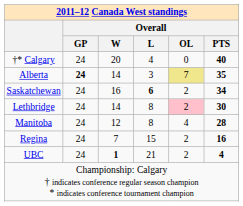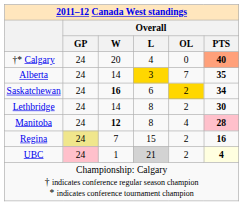(221, 59) no background -> (221, 59) lightsalmon background
(81, 75) bold -> (81, 75) normal
(151, 75) no background -> (151, 75) gold background
(186, 75) khaki background -> (186, 75) no background
(116, 91) normal -> (116, 91) bold
(151, 91) bold -> (151, 91) normal
(186, 91) no background -> (186, 91) gold background
(186, 107) pink background -> (186, 107) no background
(116, 123) normal -> (116, 123) bold
(221, 123) no background -> (221, 123) pink background
(81, 138) no background -> (81, 138) khaki background
(81, 154) no background -> (81, 154) pink background
(116, 154) bold -> (116, 154) normal
(151, 154) no background -> (151, 154) lightgrey background
(221, 154) no background -> (221, 154) lightyellow background
